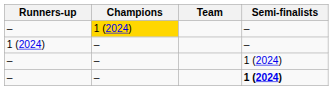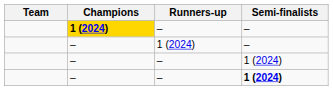columns swapped: (210, 12) <-> (48, 12)
(113, 28) normal -> (89, 28) bold
